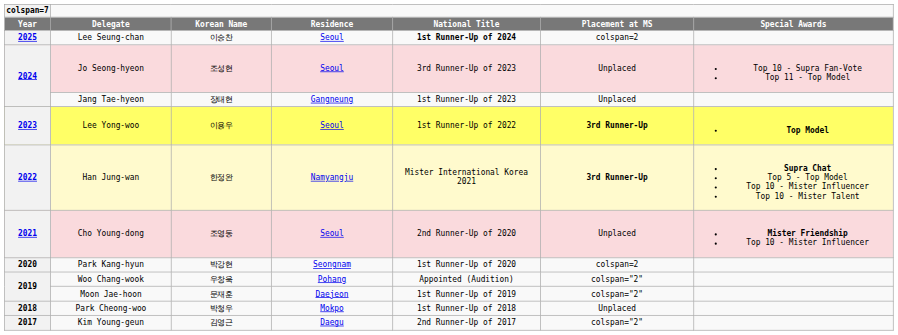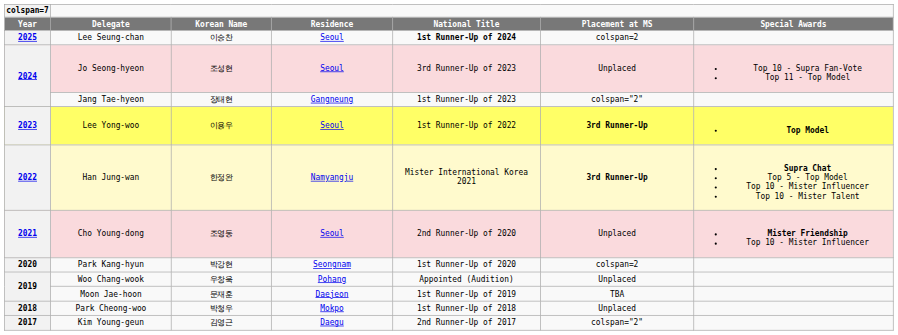(617, 99) Unplaced -> (617, 99) colspan="2"
(617, 279) colspan="2" -> (617, 279) Unplaced
(617, 294) colspan="2" -> (617, 294) TBA
